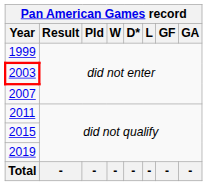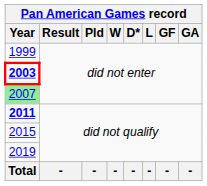(22, 73) normal -> (22, 73) bold
(22, 94) no background -> (22, 94) lightgreen background
(22, 113) normal -> (22, 113) bold
